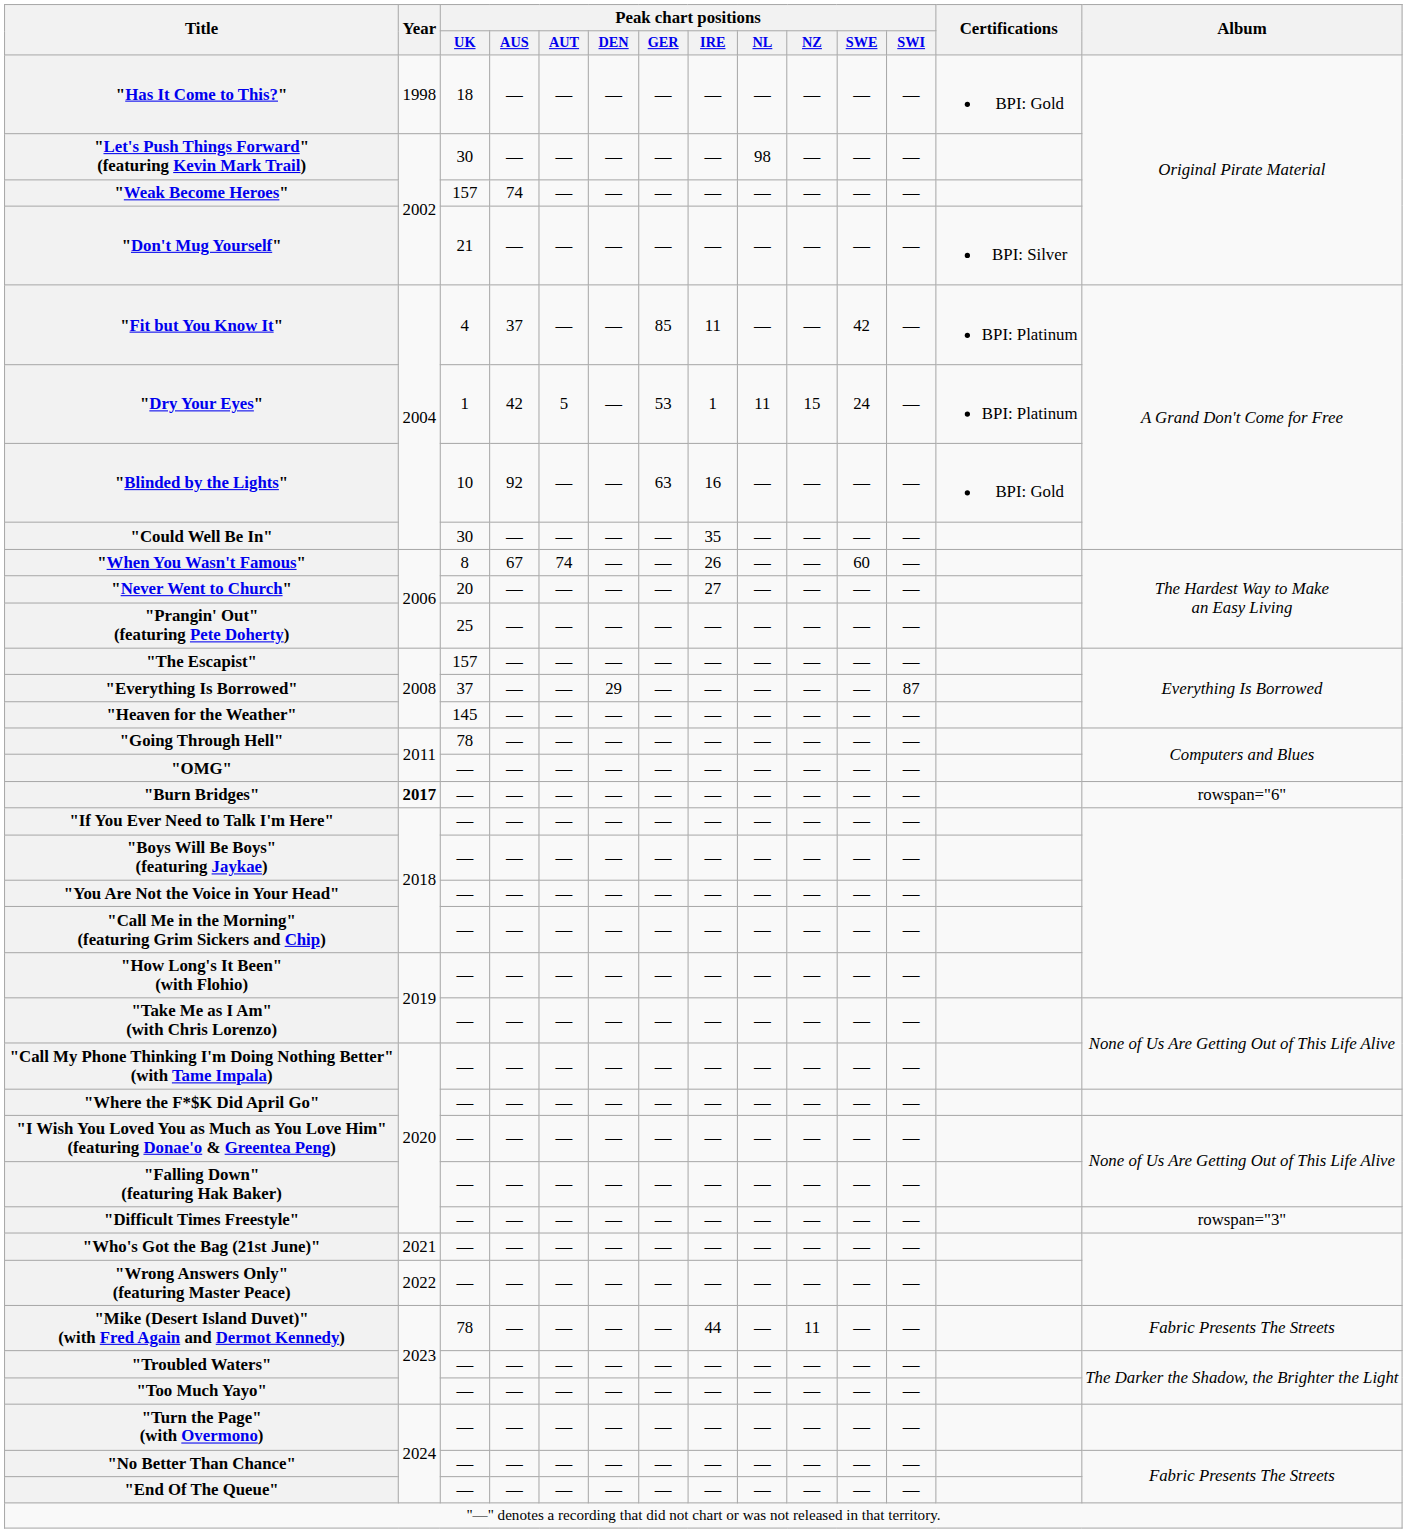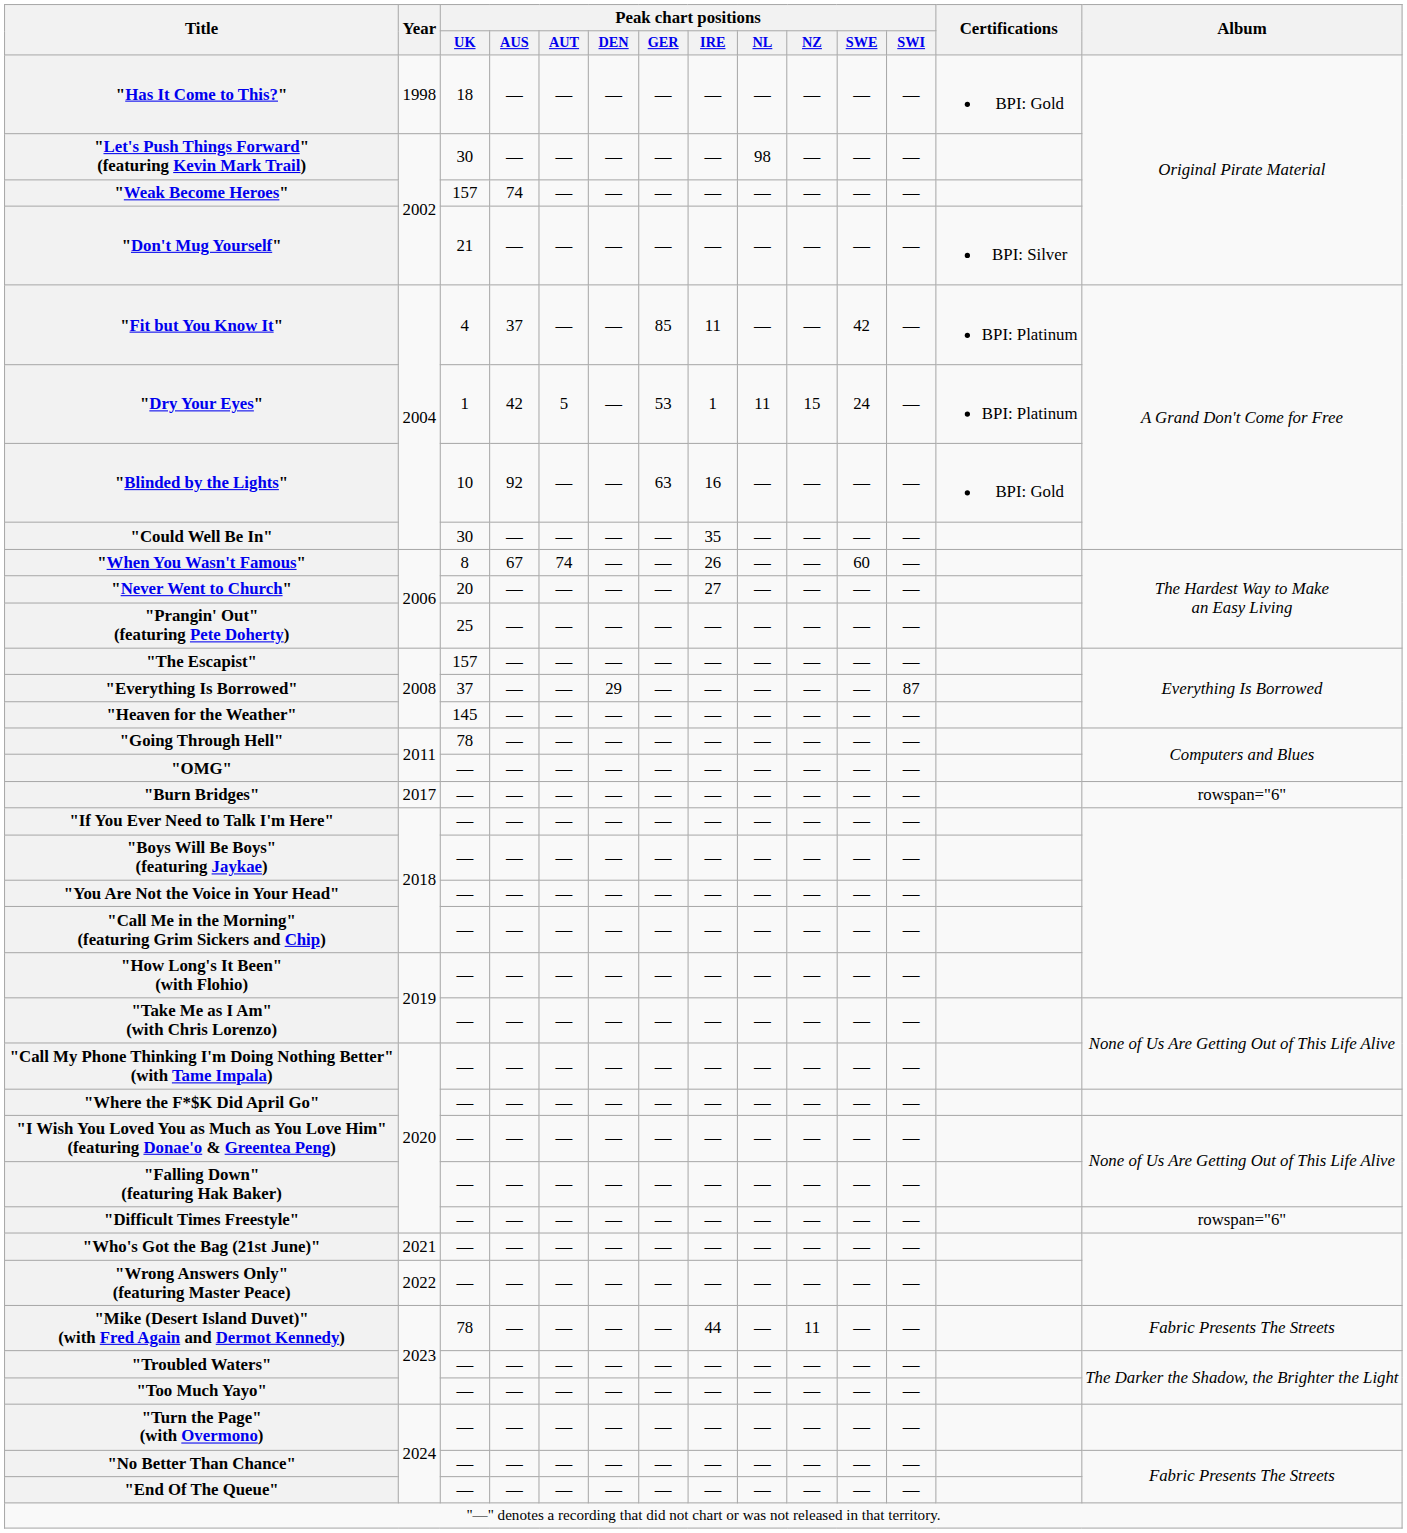(419, 794) bold -> (419, 794) normal
(1242, 1220) rowspan="3" -> (1242, 1220) rowspan="6"
